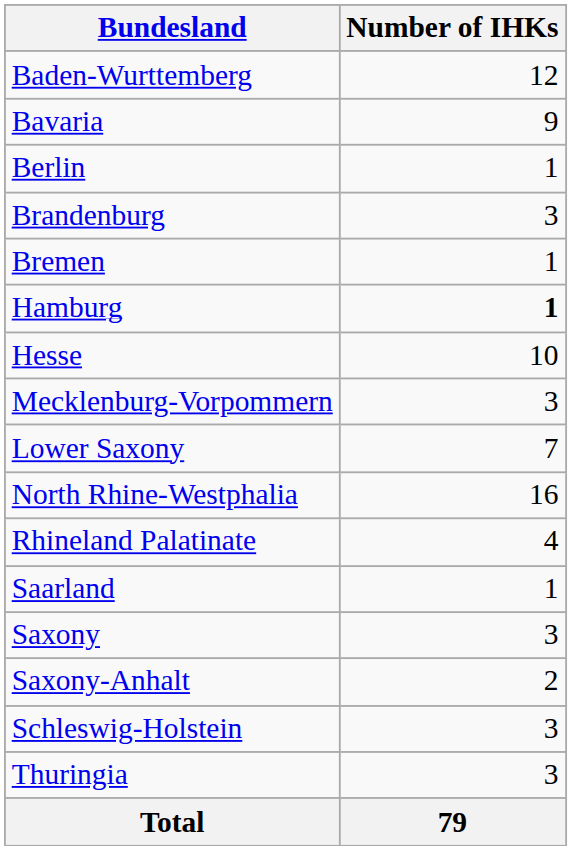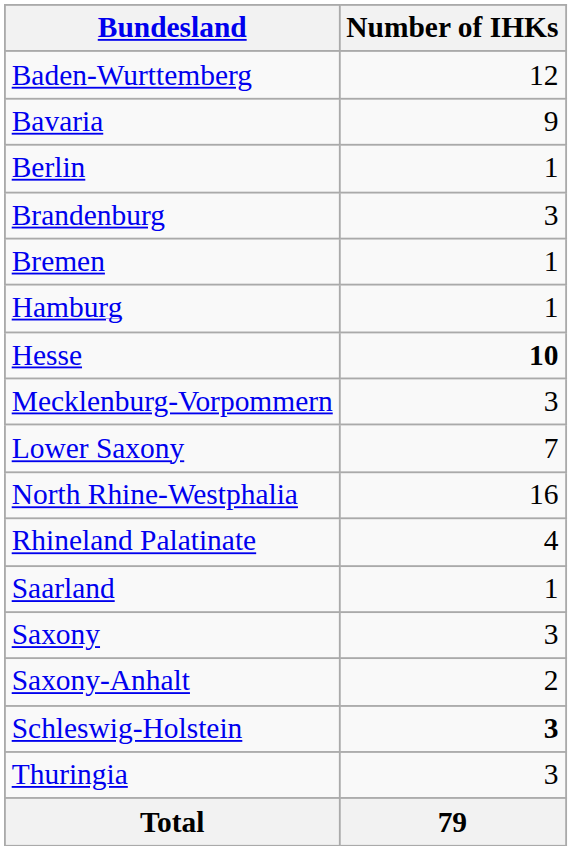(551, 307) bold -> (551, 307) normal
(544, 354) normal -> (544, 354) bold
(551, 728) normal -> (551, 728) bold
